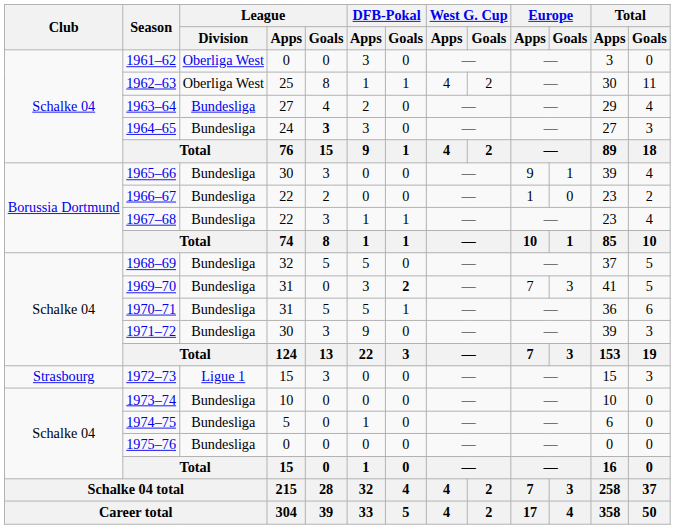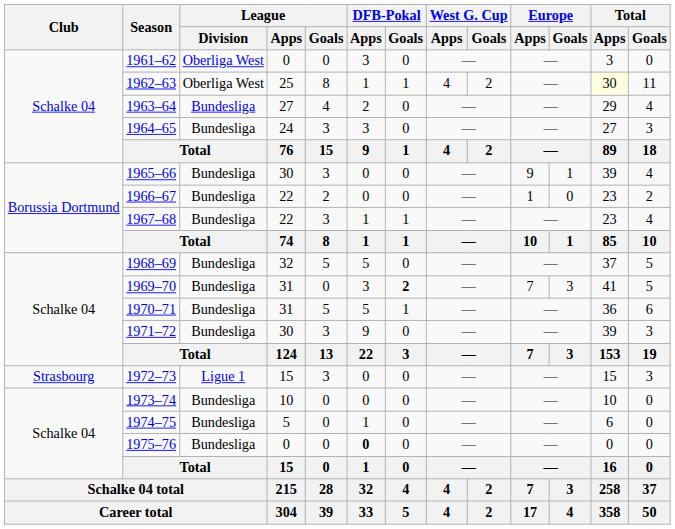(610, 83) no background -> (610, 83) lightyellow background
(326, 128) bold -> (326, 128) normal
(366, 444) normal -> (366, 444) bold
